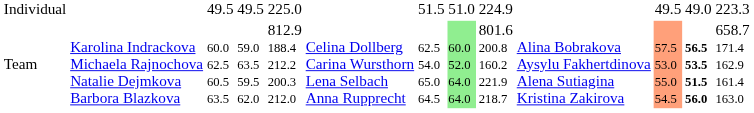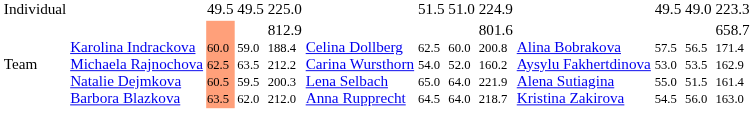(218, 74) no background -> (218, 74) lightsalmon background
(459, 74) lightgreen background -> (459, 74) no background
(666, 74) lightsalmon background -> (666, 74) no background
(696, 73) bold -> (696, 74) normal
